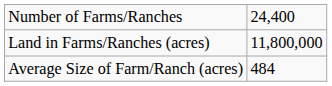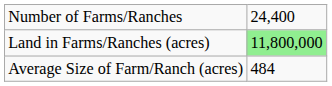(287, 42) no background -> (287, 42) lightgreen background
